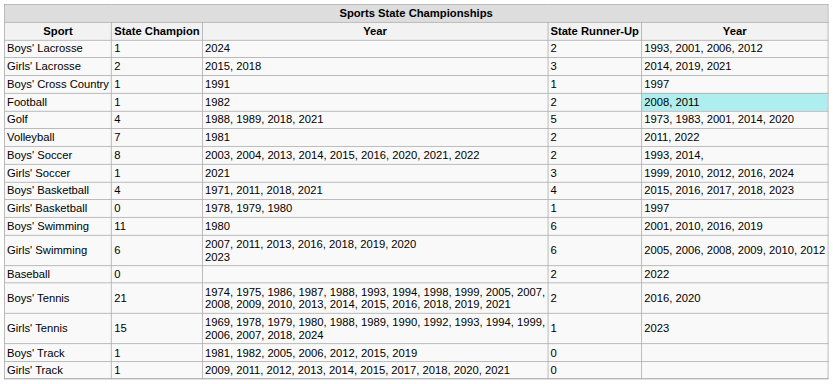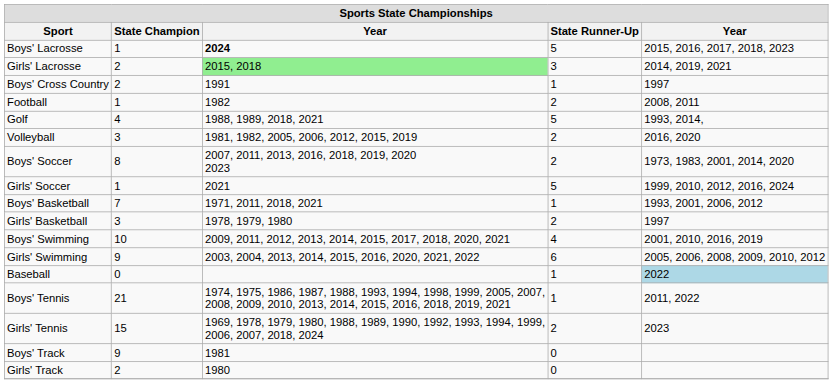(217, 49) normal -> (217, 49) bold
(554, 49) 2 -> (554, 49) 5
(704, 49) 1993, 2001, 2006, 2012 -> (719, 49) 2015, 2016, 2017, 2018, 2023
(233, 67) no background -> (233, 67) lightgreen background
(117, 85) 1 -> (117, 85) 2
(672, 102) paleturquoise background -> (672, 102) no background
(719, 120) 1973, 1983, 2001, 2014, 2020 -> (674, 120) 1993, 2014,
(117, 138) 7 -> (117, 138) 3
(217, 138) 1981 -> (311, 138) 1981, 1982, 2005, 2006, 2012, 2015, 2019
(672, 138) 2011, 2022 -> (672, 138) 2016, 2020
(342, 156) 2003, 2004, 2013, 2014, 2015, 2016, 2020, 2021, 2022 -> (311, 162) 2007, 2011, 2013, 2016, 2018, 2019, 2020 2023
(674, 156) 1993, 2014, -> (719, 162) 1973, 1983, 2001, 2014, 2020
(554, 173) 3 -> (554, 186) 5
(117, 191) 4 -> (117, 204) 7
(554, 191) 4 -> (554, 204) 1
(719, 191) 2015, 2016, 2017, 2018, 2023 -> (704, 204) 1993, 2001, 2006, 2012
(117, 209) 0 -> (117, 221) 3
(554, 209) 1 -> (554, 221) 2
(120, 227) 11 -> (120, 239) 10
(217, 227) 1980 -> (357, 239) 2009, 2011, 2012, 2013, 2014, 2015, 2017, 2018, 2020, 2021
(554, 227) 6 -> (554, 239) 4
(117, 251) 6 -> (117, 257) 9
(311, 251) 2007, 2011, 2013, 2016, 2018, 2019, 2020 2023 -> (342, 257) 2003, 2004, 2013, 2014, 2015, 2016, 2020, 2021, 2022
(554, 275) 2 -> (554, 275) 1
(657, 275) no background -> (657, 275) lightblue background
(554, 299) 2 -> (554, 299) 1
(672, 299) 2016, 2020 -> (672, 299) 2011, 2022
(554, 329) 1 -> (554, 329) 2
(117, 353) 1 -> (117, 353) 9
(311, 353) 1981, 1982, 2005, 2006, 2012, 2015, 2019 -> (217, 353) 1981
(117, 371) 1 -> (117, 371) 2
(357, 371) 2009, 2011, 2012, 2013, 2014, 2015, 2017, 2018, 2020, 2021 -> (217, 371) 1980
